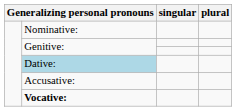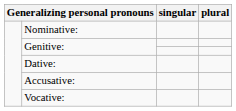(40, 64) lightblue background -> (40, 64) no background
(46, 98) bold -> (44, 98) normal
